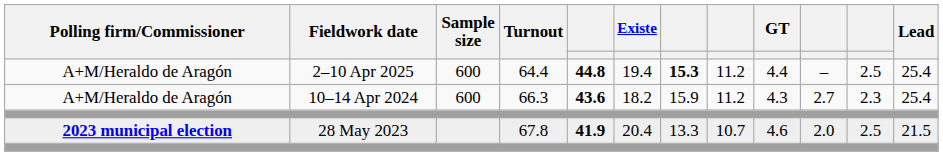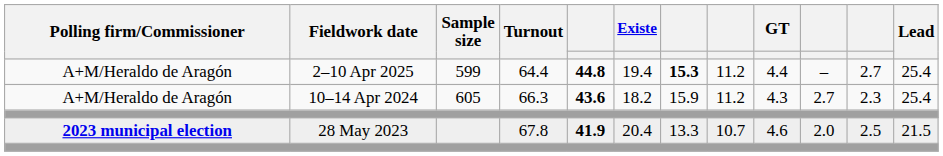(468, 71) 600 -> (468, 71) 599
(871, 71) 2.5 -> (871, 71) 2.7
(468, 97) 600 -> (468, 97) 605
